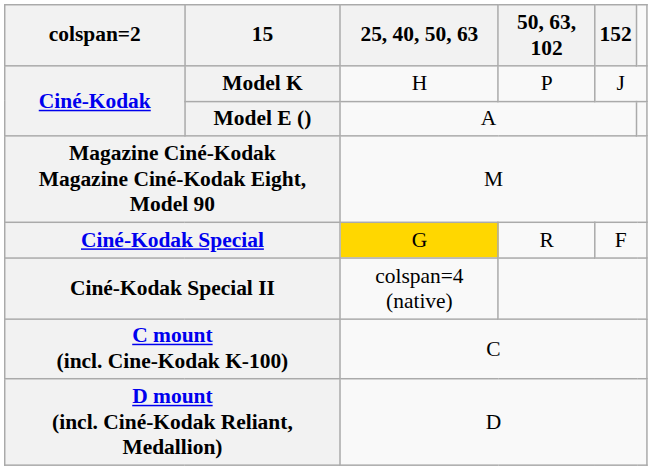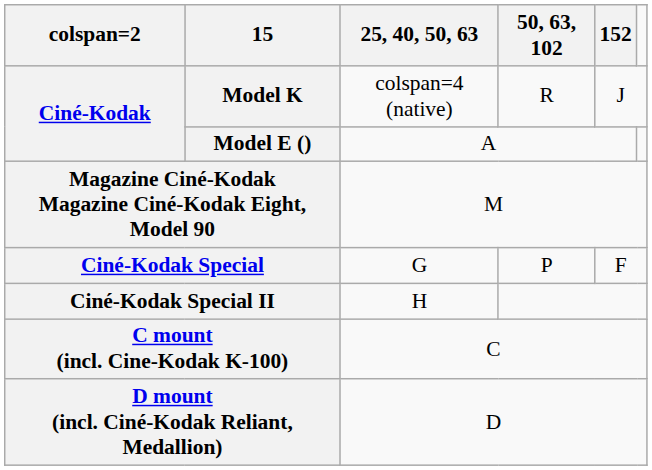(419, 83) H -> (419, 95) colspan=4 (native)
(547, 83) P -> (547, 95) R
(419, 240) gold background -> (419, 265) no background
(547, 240) R -> (547, 265) P
(419, 288) colspan=4 (native) -> (419, 300) H
